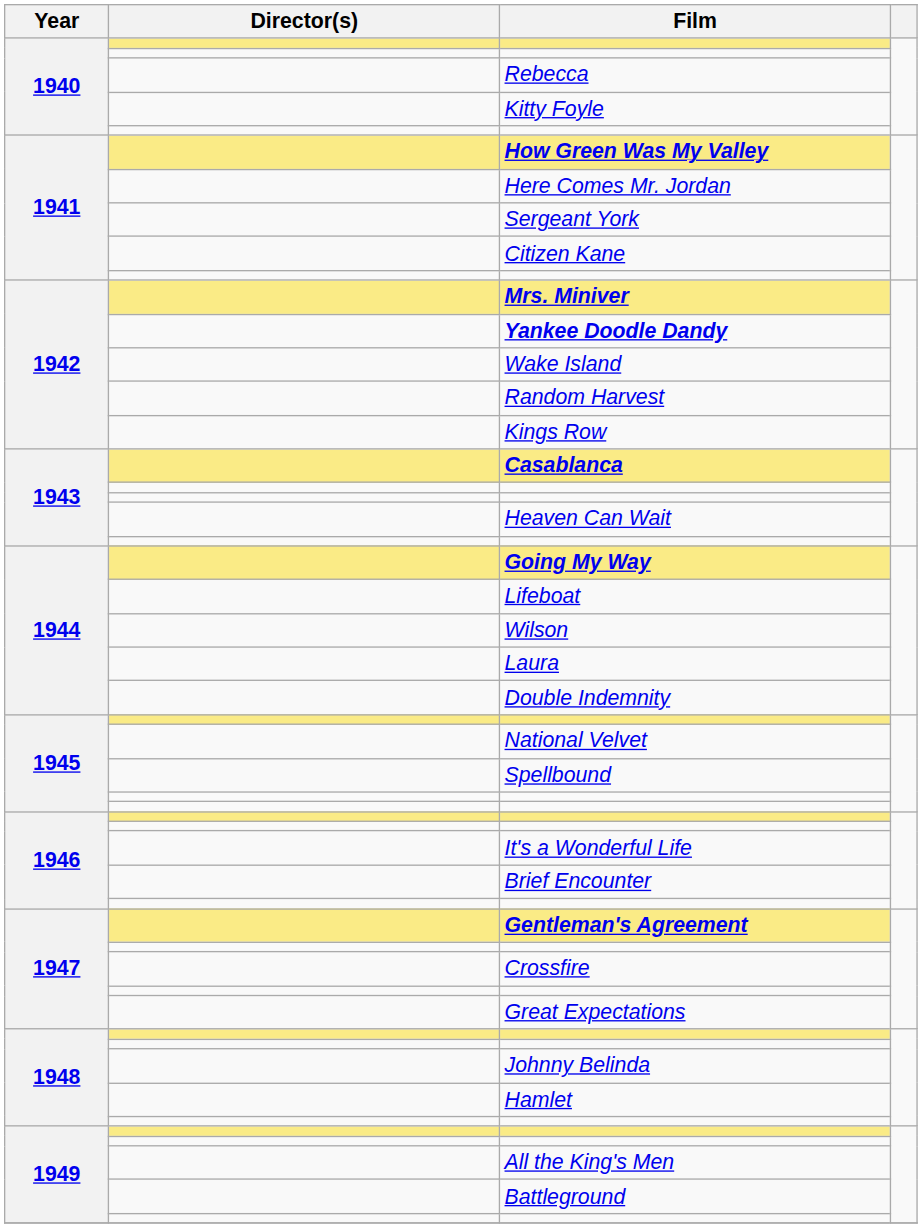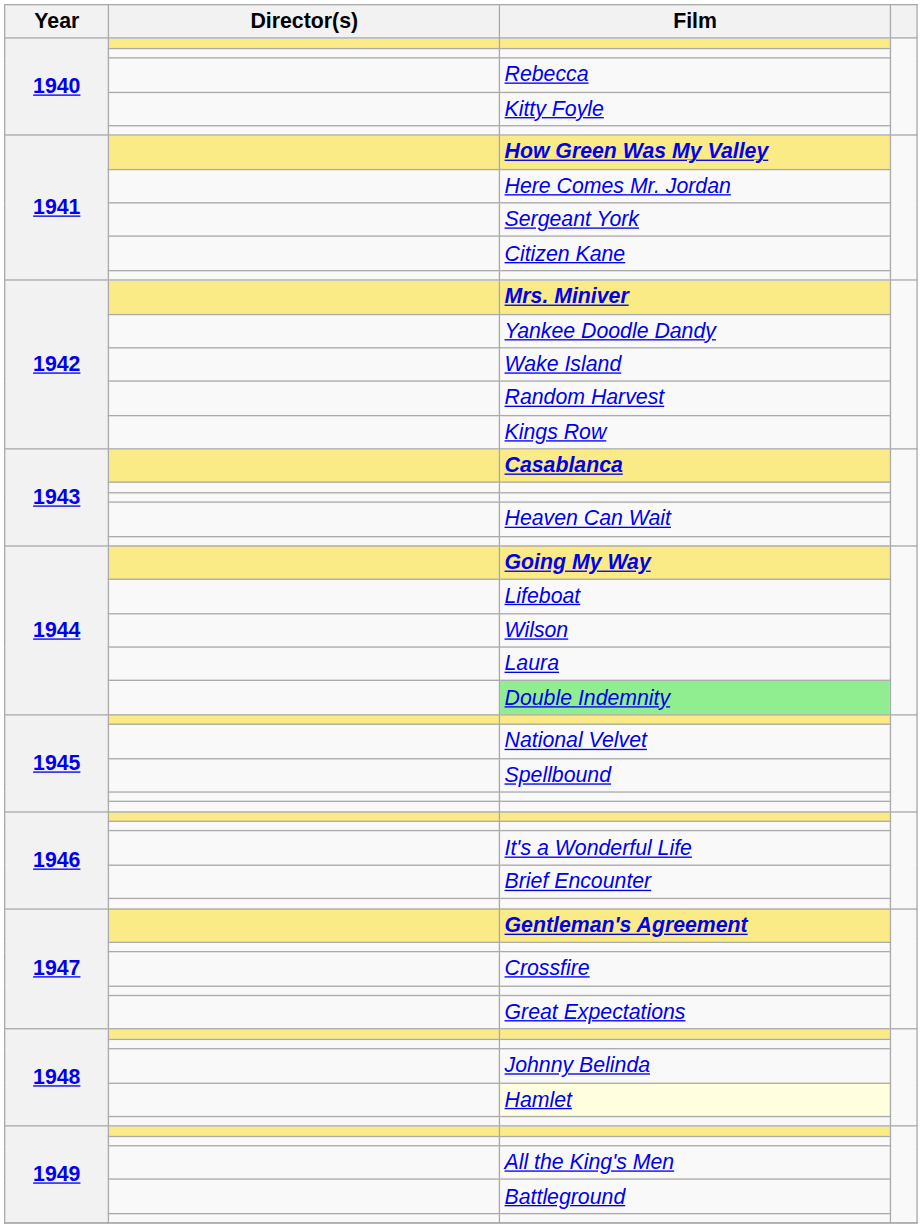(616, 330) bold -> (610, 330) normal
(587, 697) no background -> (587, 697) lightgreen background
(538, 1099) no background -> (538, 1099) lightyellow background
